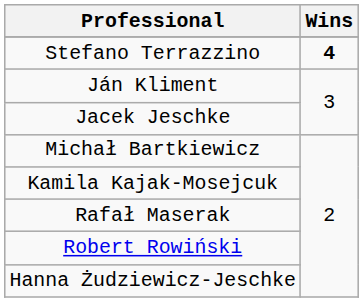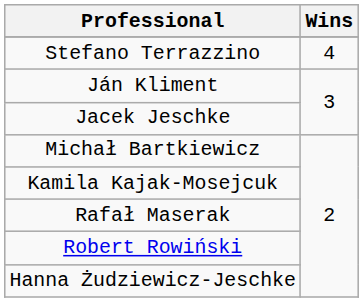(329, 53) bold -> (329, 53) normal
